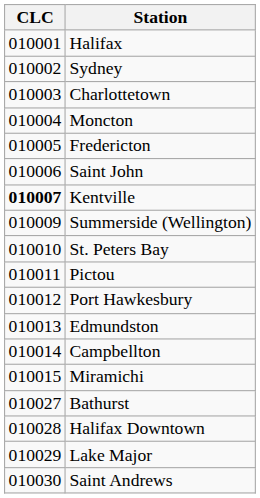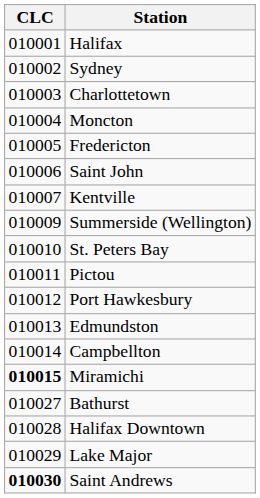(35, 197) bold -> (35, 197) normal
(35, 377) normal -> (35, 377) bold
(35, 480) normal -> (35, 480) bold
